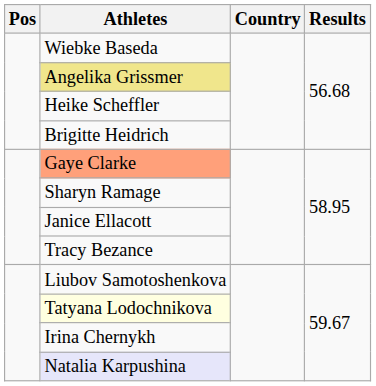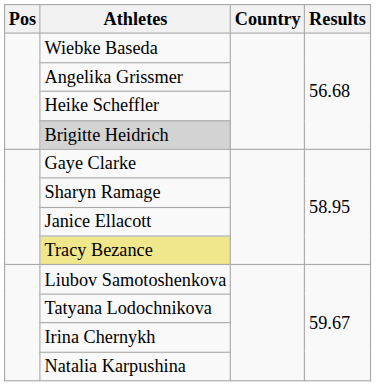(114, 76) khaki background -> (114, 76) no background
(107, 134) no background -> (107, 134) lightgrey background
(90, 163) lightsalmon background -> (90, 163) no background
(99, 250) no background -> (99, 250) khaki background
(128, 308) lightyellow background -> (128, 308) no background
(115, 366) lavender background -> (115, 366) no background
